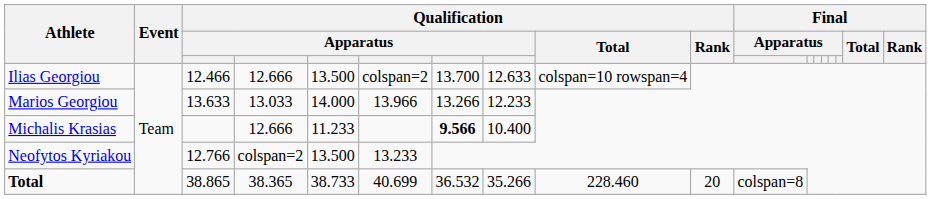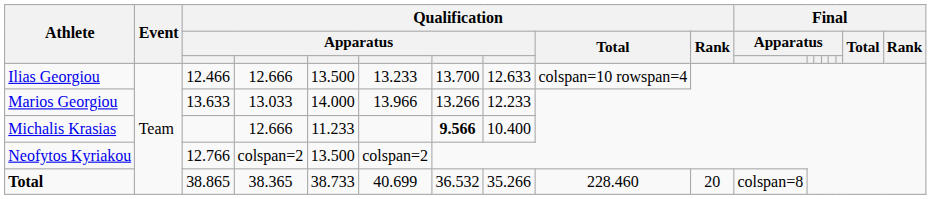(395, 76) colspan=2 -> (395, 76) 13.233
(395, 155) 13.233 -> (395, 155) colspan=2
